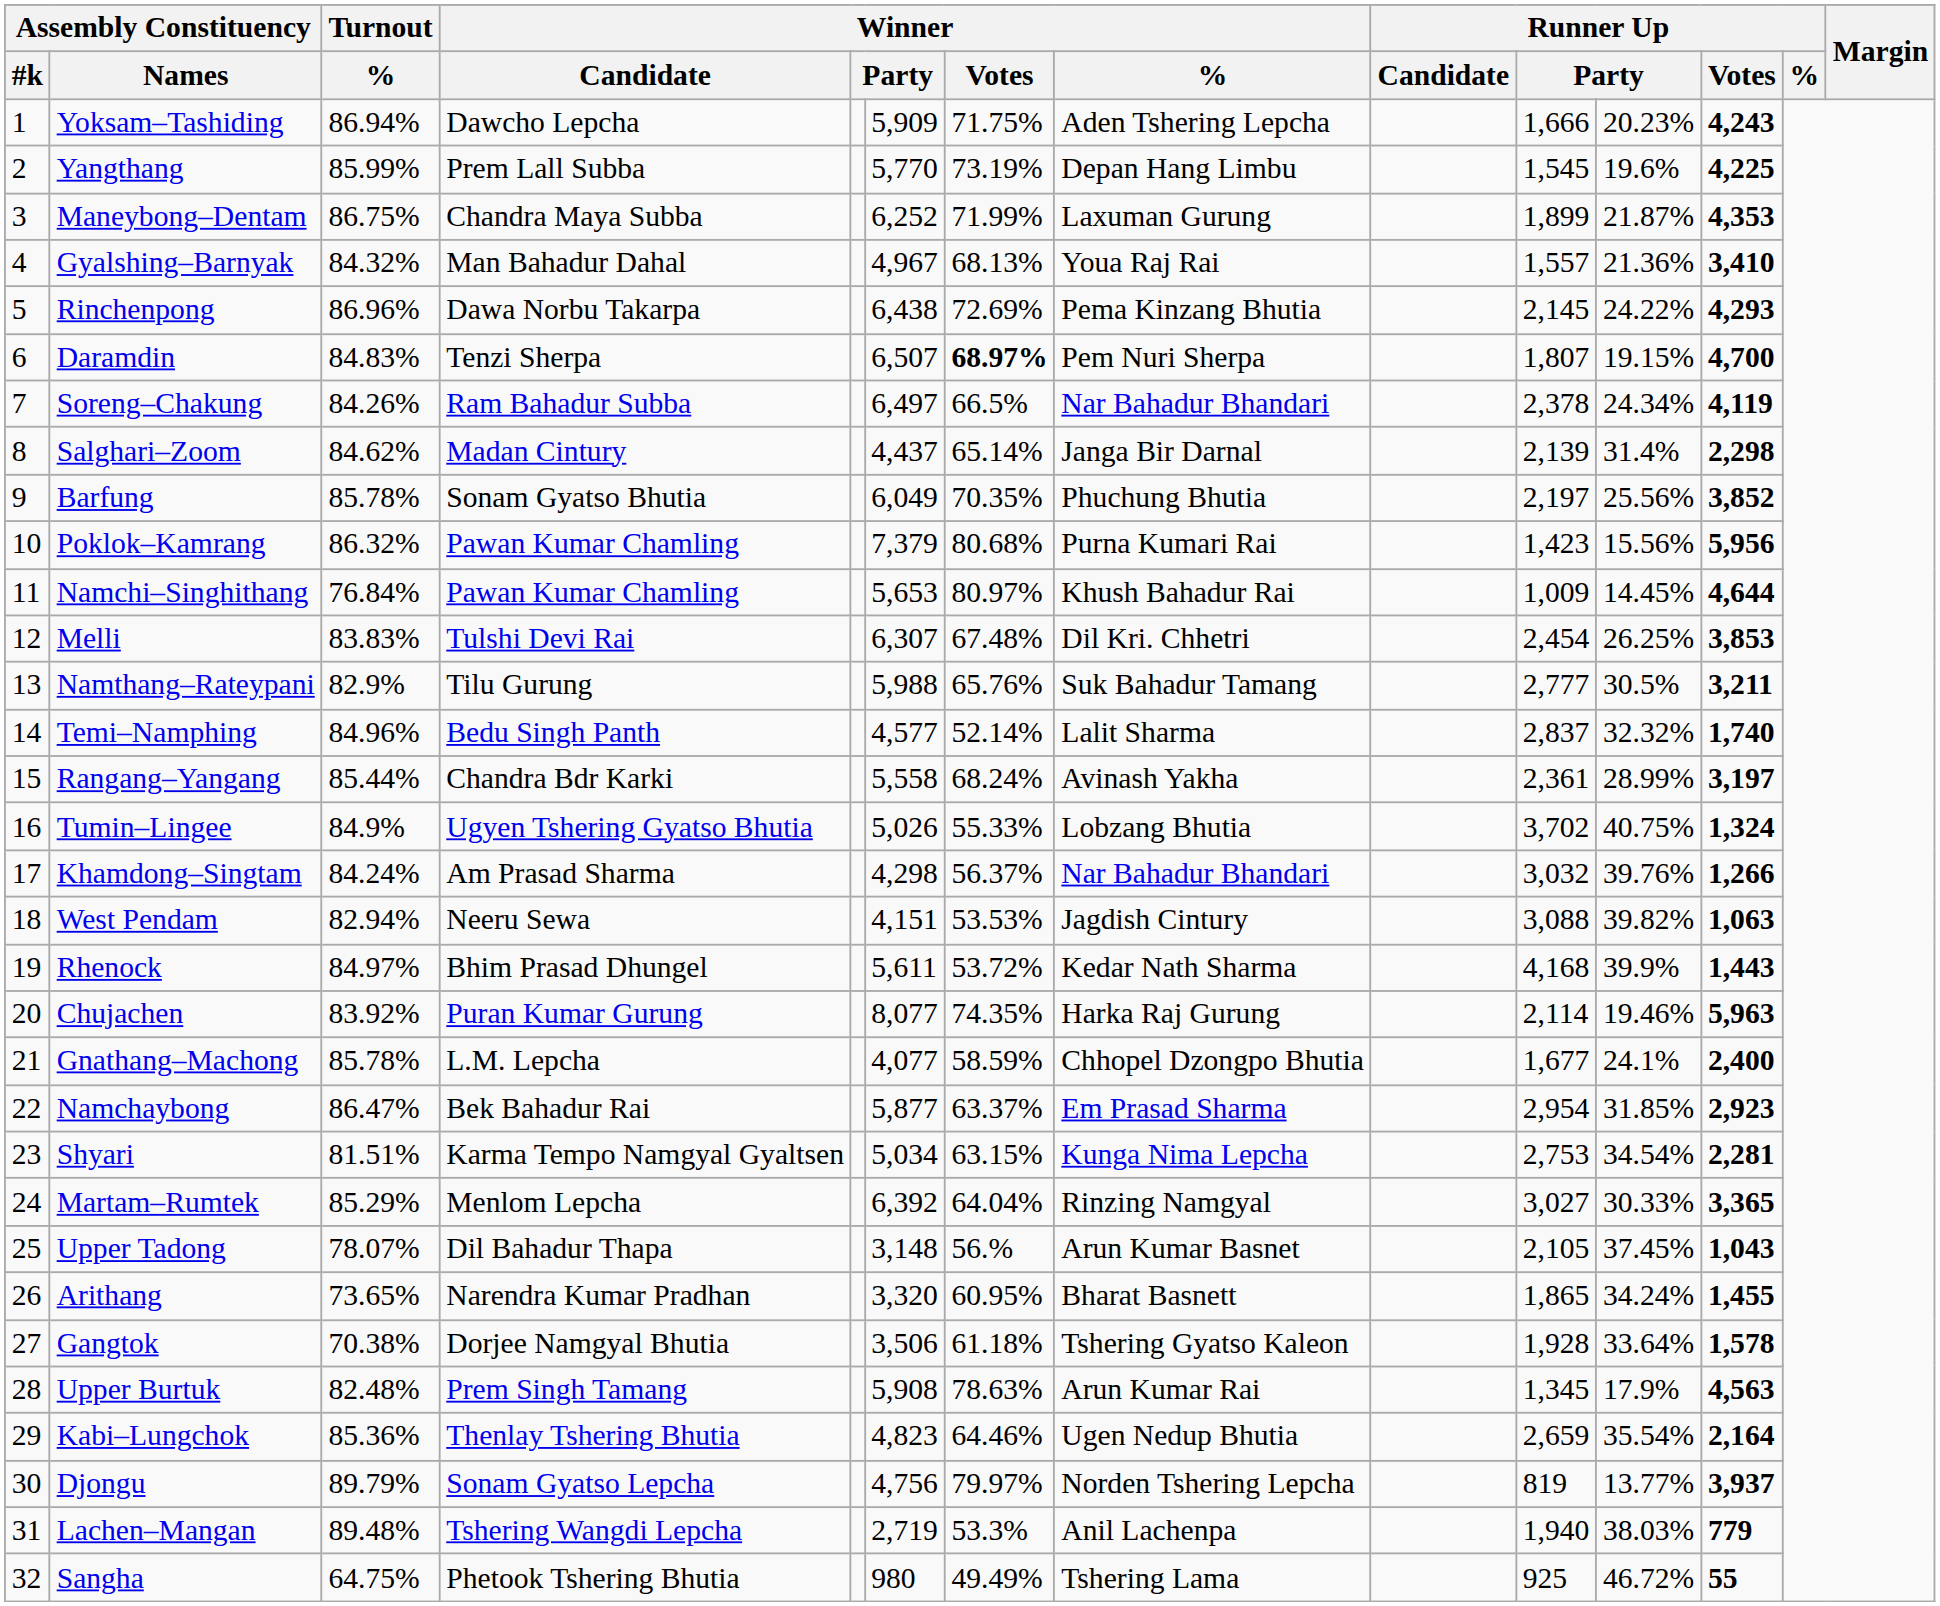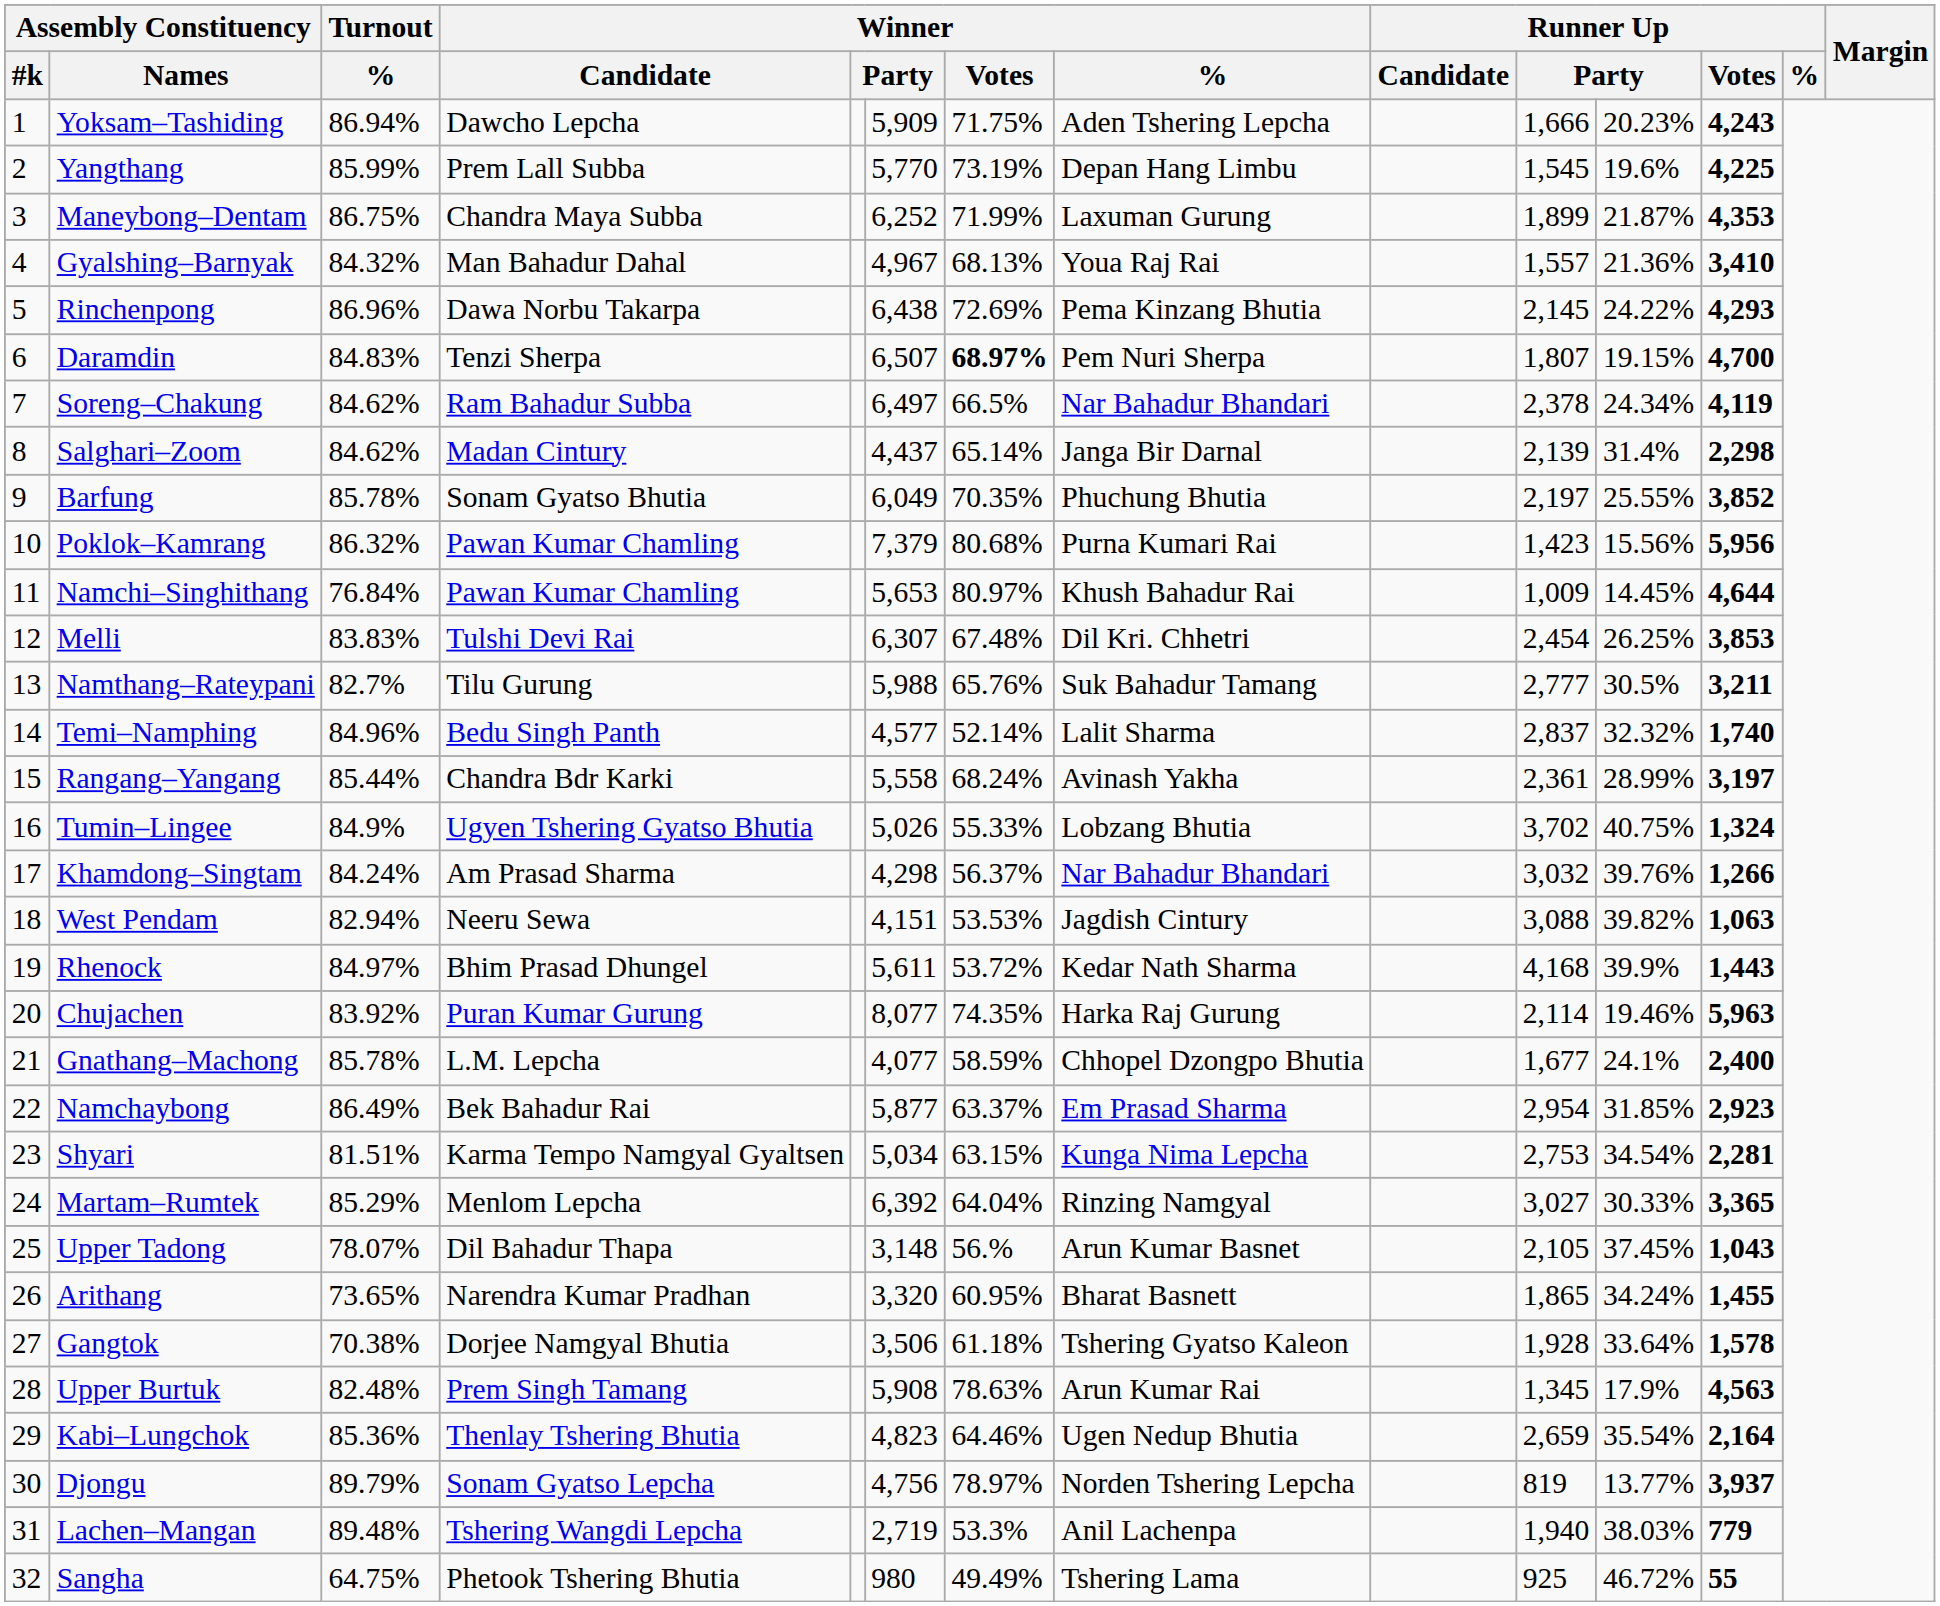(374, 403) 84.26% -> (374, 403) 84.62%
(1649, 497) 25.56% -> (1649, 497) 25.55%
(367, 685) 82.9% -> (367, 685) 82.7%
(374, 1107) 86.47% -> (374, 1107) 86.49%
(997, 1483) 79.97% -> (997, 1483) 78.97%
